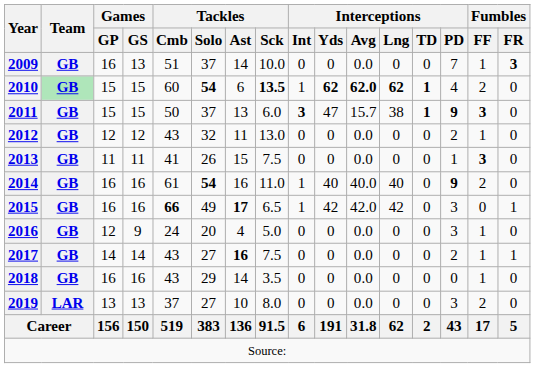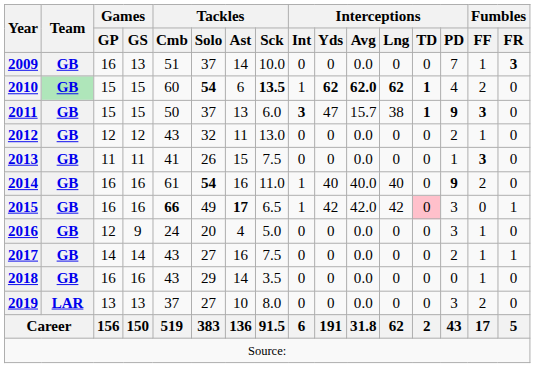(427, 207) no background -> (427, 207) pink background
(240, 254) bold -> (240, 254) normal
